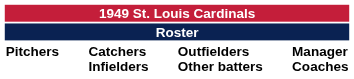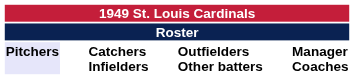(32, 51) no background -> (32, 51) lavender background
